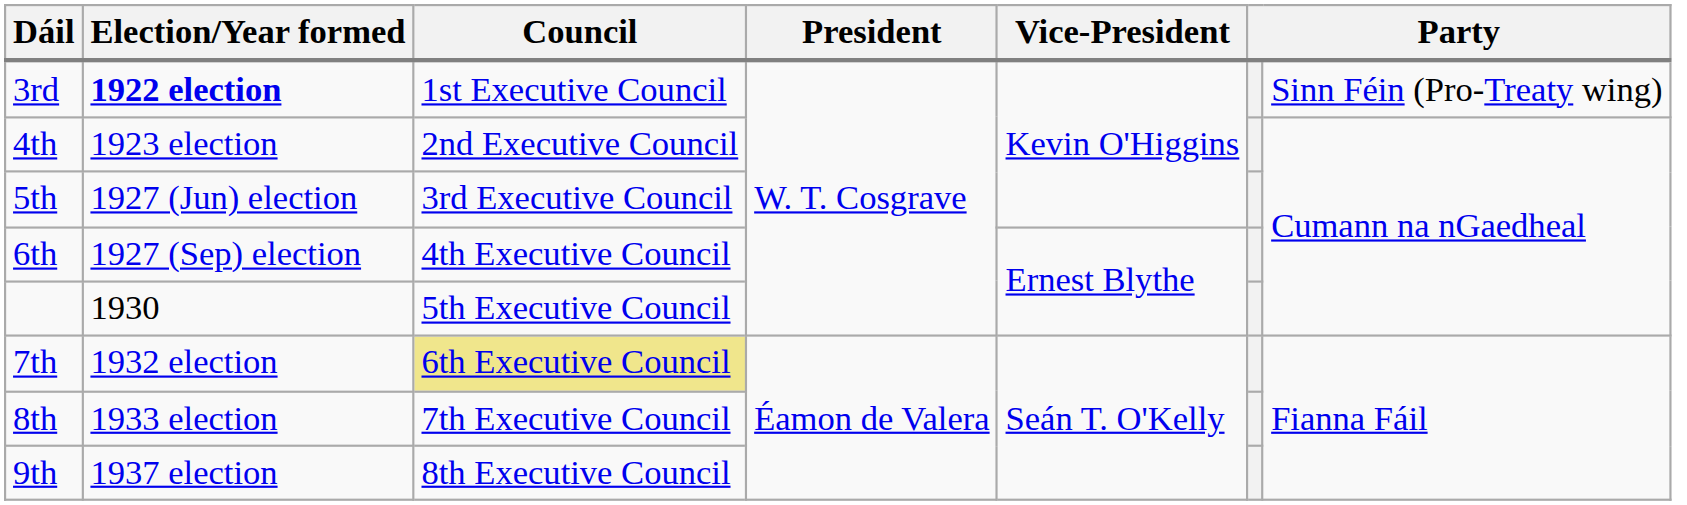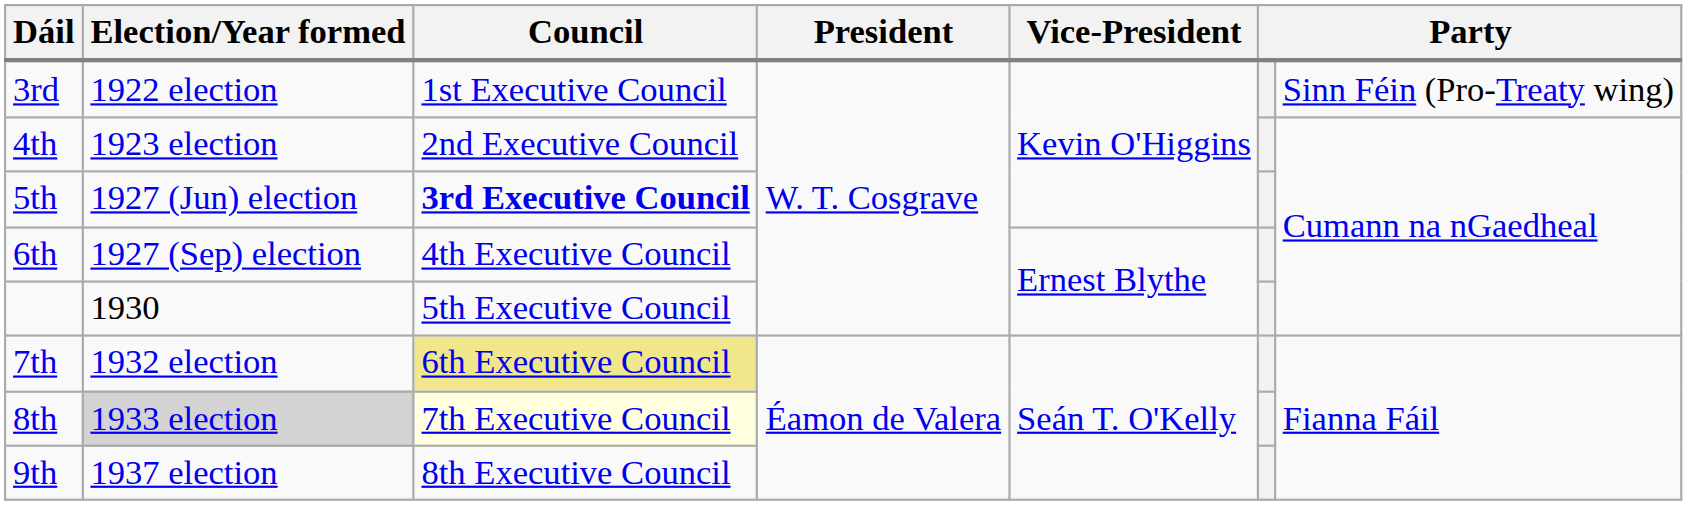(186, 88) bold -> (184, 88) normal
(577, 198) normal -> (586, 198) bold
(184, 417) no background -> (184, 417) lightgrey background
(576, 417) no background -> (576, 417) lightyellow background
